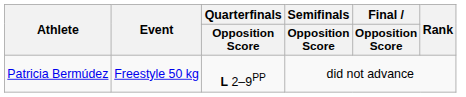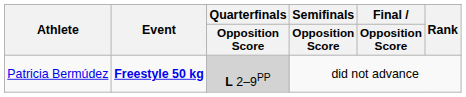(157, 74) normal -> (159, 74) bold
(243, 81) no background -> (248, 81) lightgrey background
